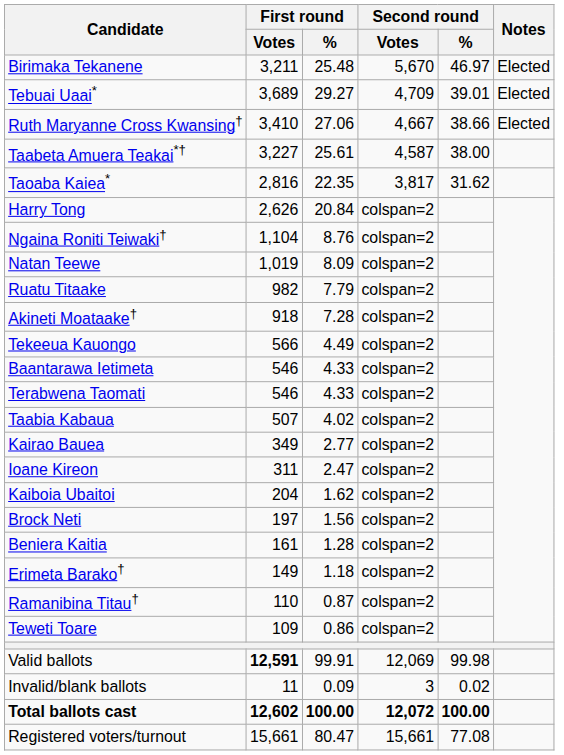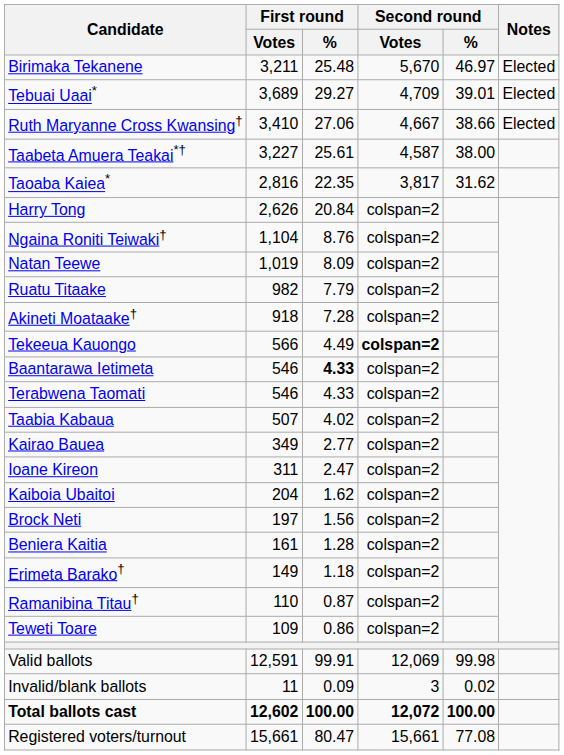(398, 344) normal -> (400, 344) bold
(339, 369) normal -> (339, 369) bold
(274, 661) bold -> (274, 661) normal
